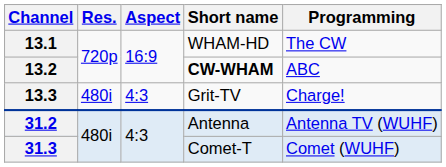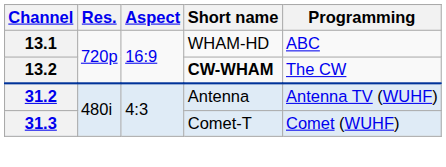(316, 43) The CW -> (303, 43) ABC
(303, 69) ABC -> (316, 69) The CW
- row: (41, 95)
